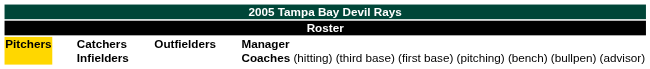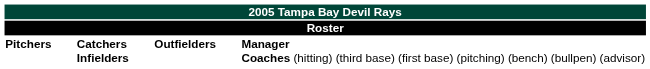(28, 44) gold background -> (28, 44) no background
